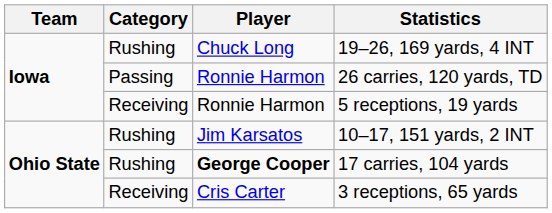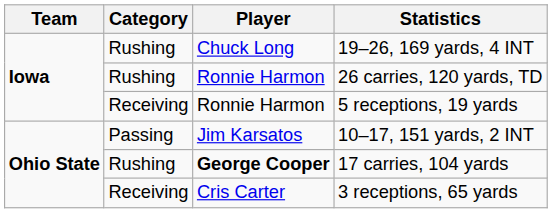(141, 77) Passing -> (142, 77) Rushing
(142, 134) Rushing -> (141, 134) Passing
